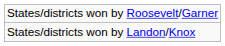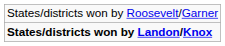(101, 32) normal -> (110, 32) bold
